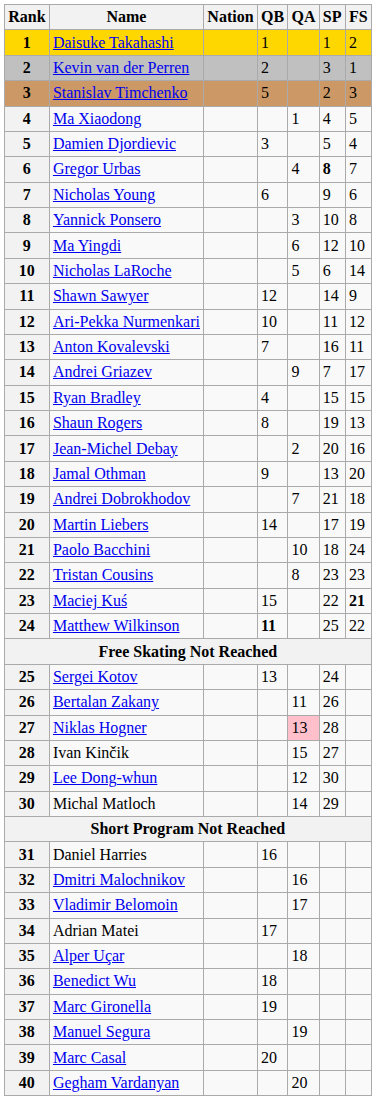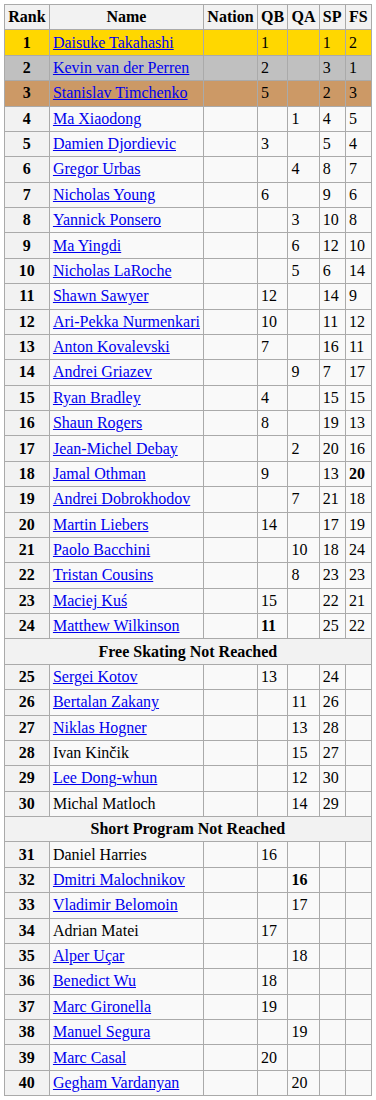(327, 169) bold -> (327, 169) normal
(357, 473) normal -> (357, 473) bold
(357, 600) bold -> (357, 600) normal
(299, 727) pink background -> (299, 727) no background
(299, 879) normal -> (299, 879) bold
